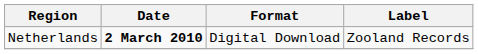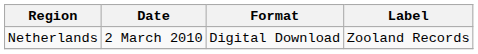(154, 38) bold -> (154, 38) normal
